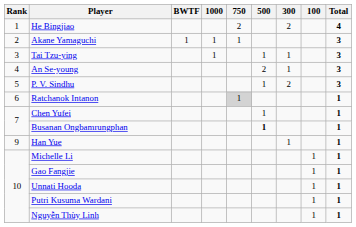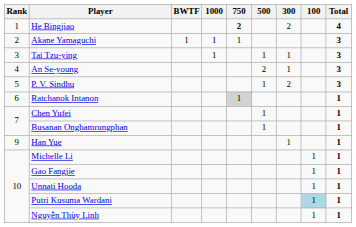(239, 26) normal -> (239, 26) bold
(264, 128) bold -> (264, 128) normal
(314, 200) no background -> (314, 200) lightblue background
